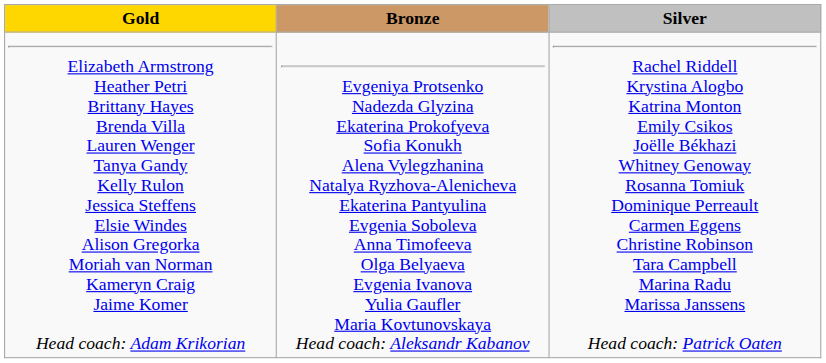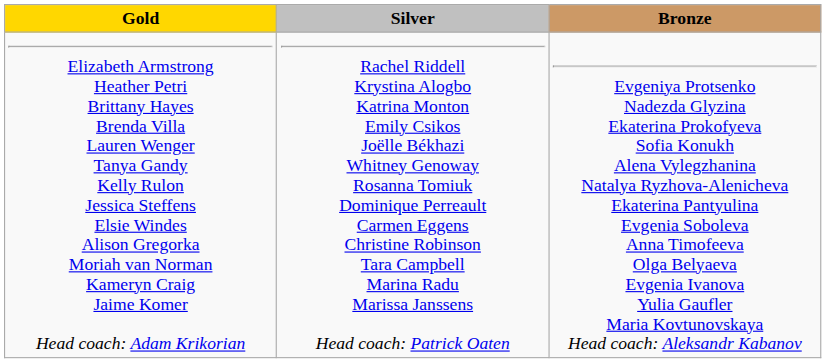columns swapped: (685, 18) <-> (413, 18)
